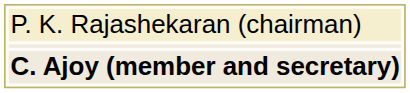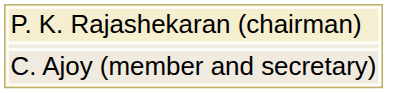(205, 66) bold -> (193, 66) normal
